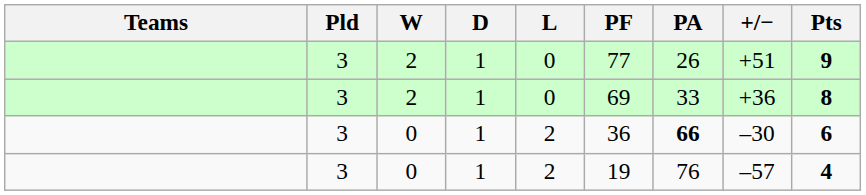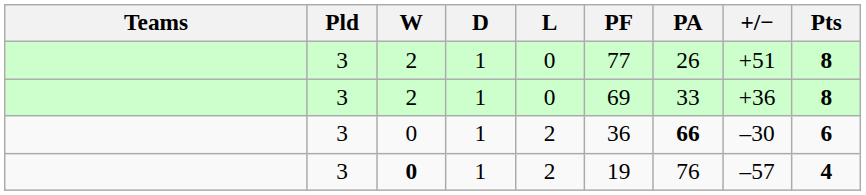(826, 60) 9 -> (826, 60) 8
(411, 171) normal -> (411, 171) bold
